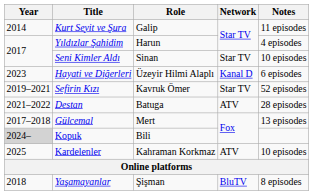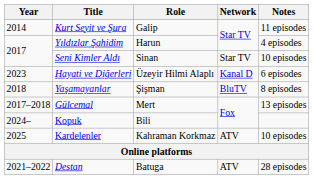- row: (77, 89)
rows swapped: (69, 105) <-> (83, 182)
(19, 136) lightgrey background -> (19, 120) no background
